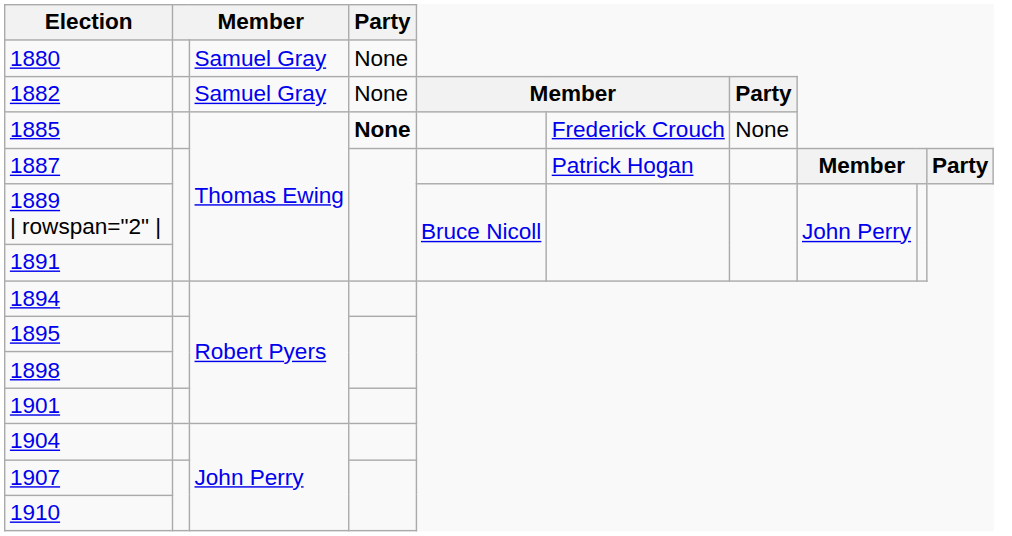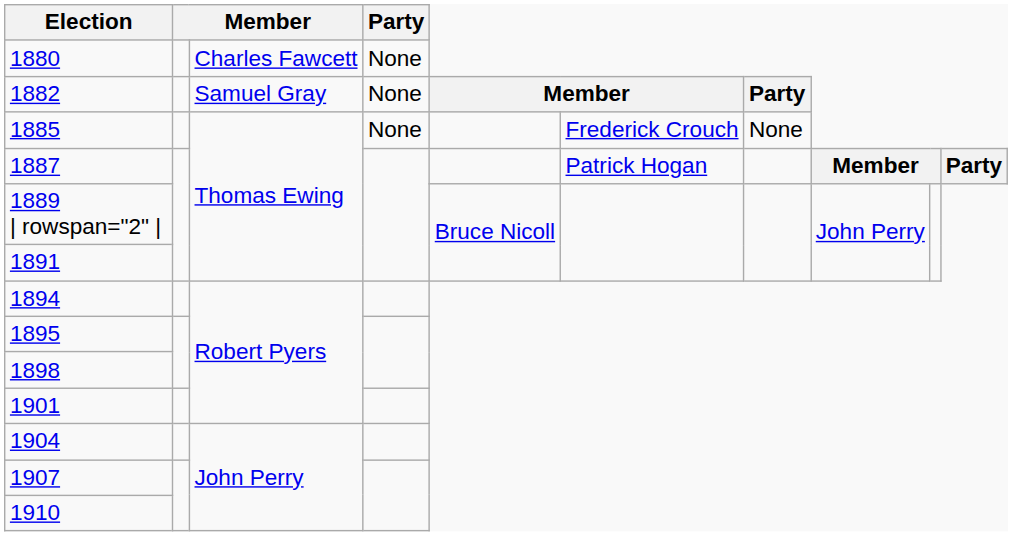(260, 58) Samuel Gray -> (276, 58) Charles Fawcett
(382, 129) bold -> (395, 129) normal
